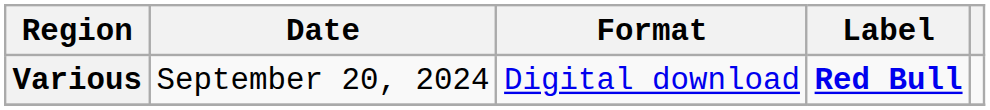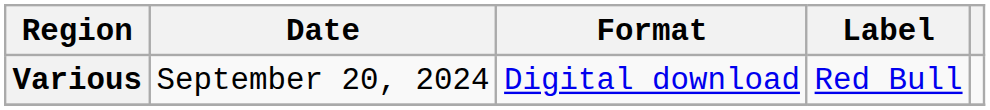(889, 81) bold -> (889, 81) normal
